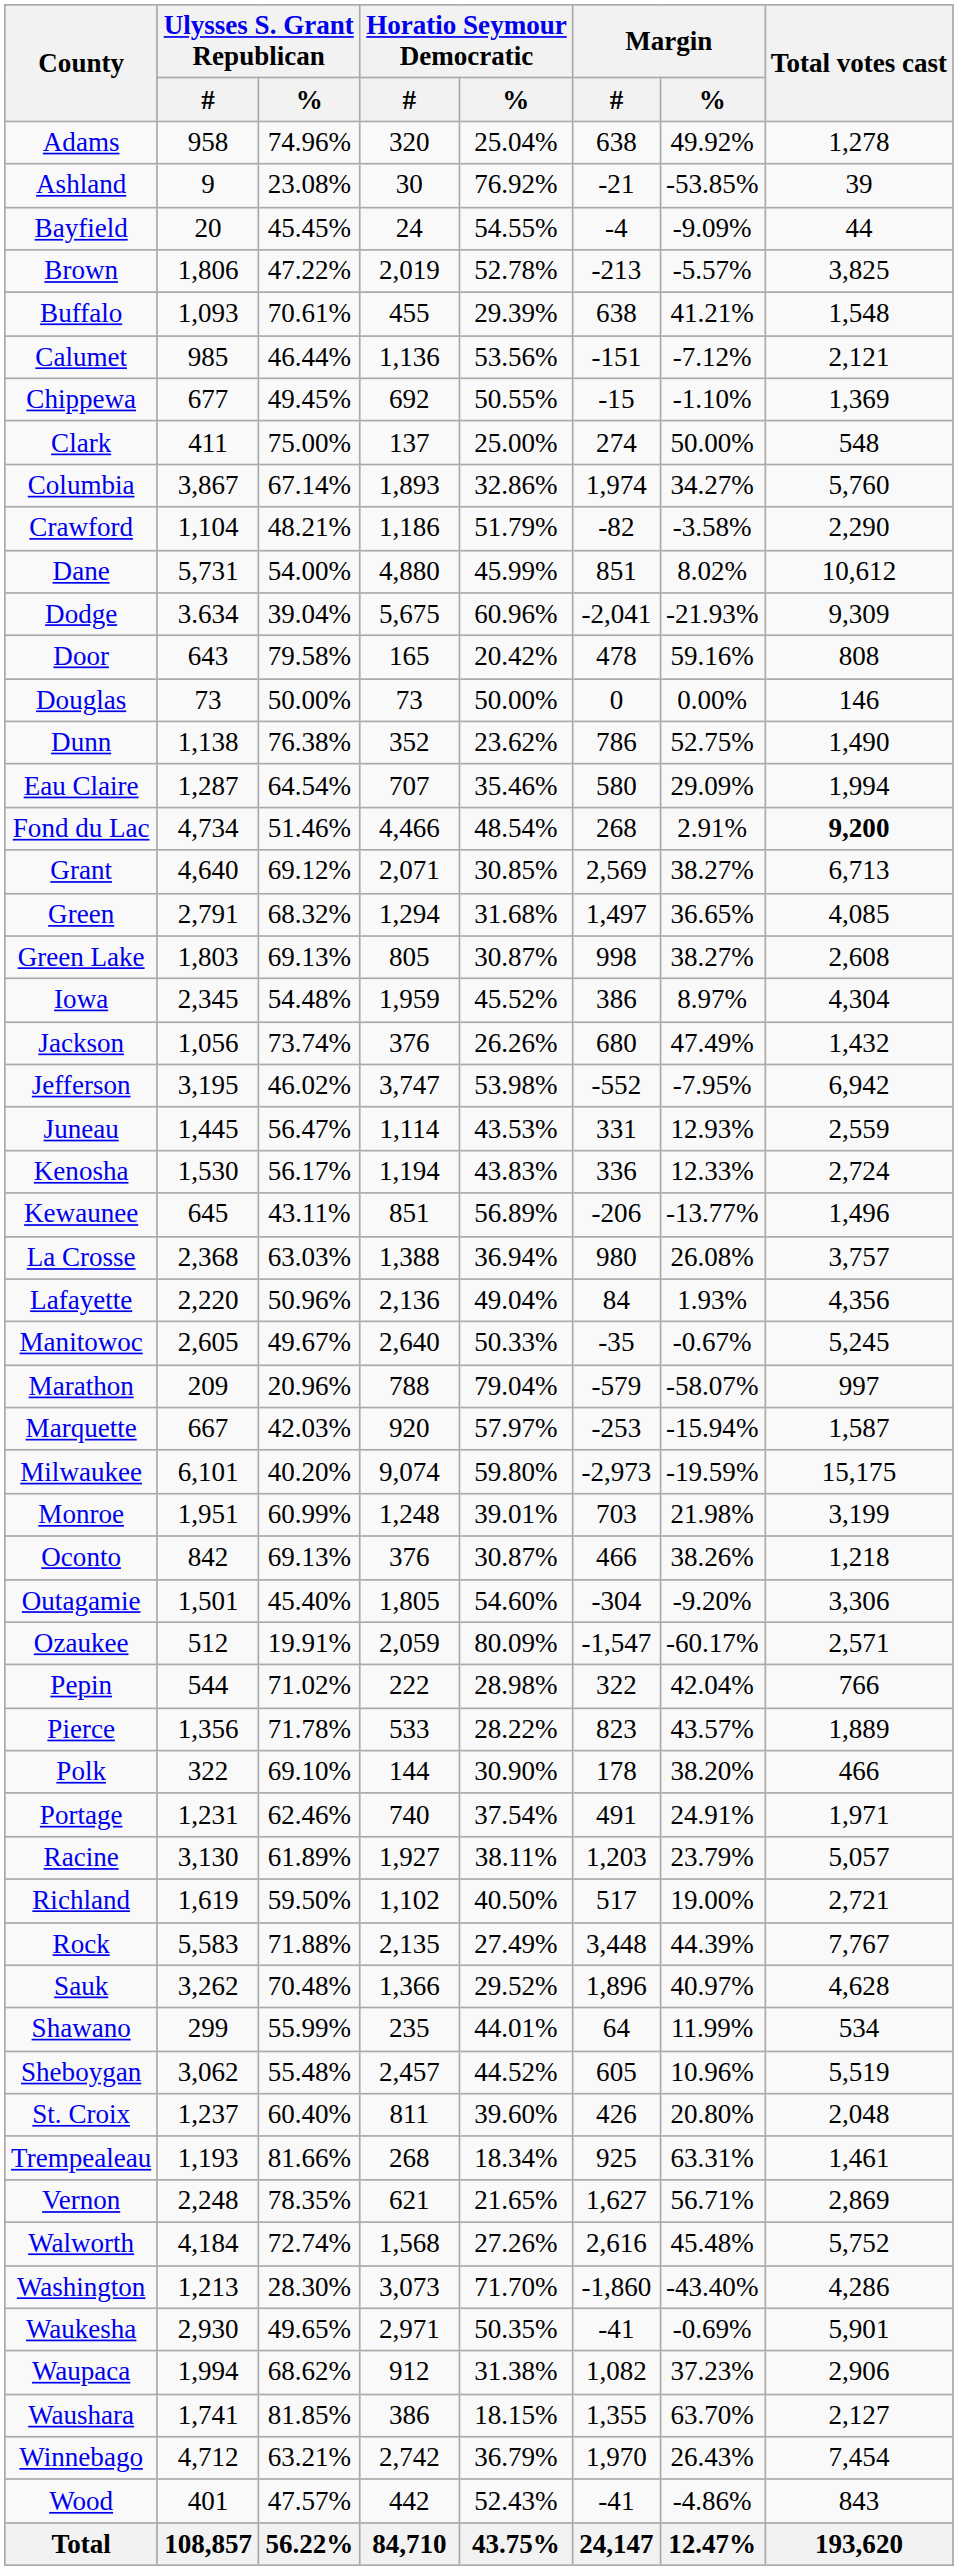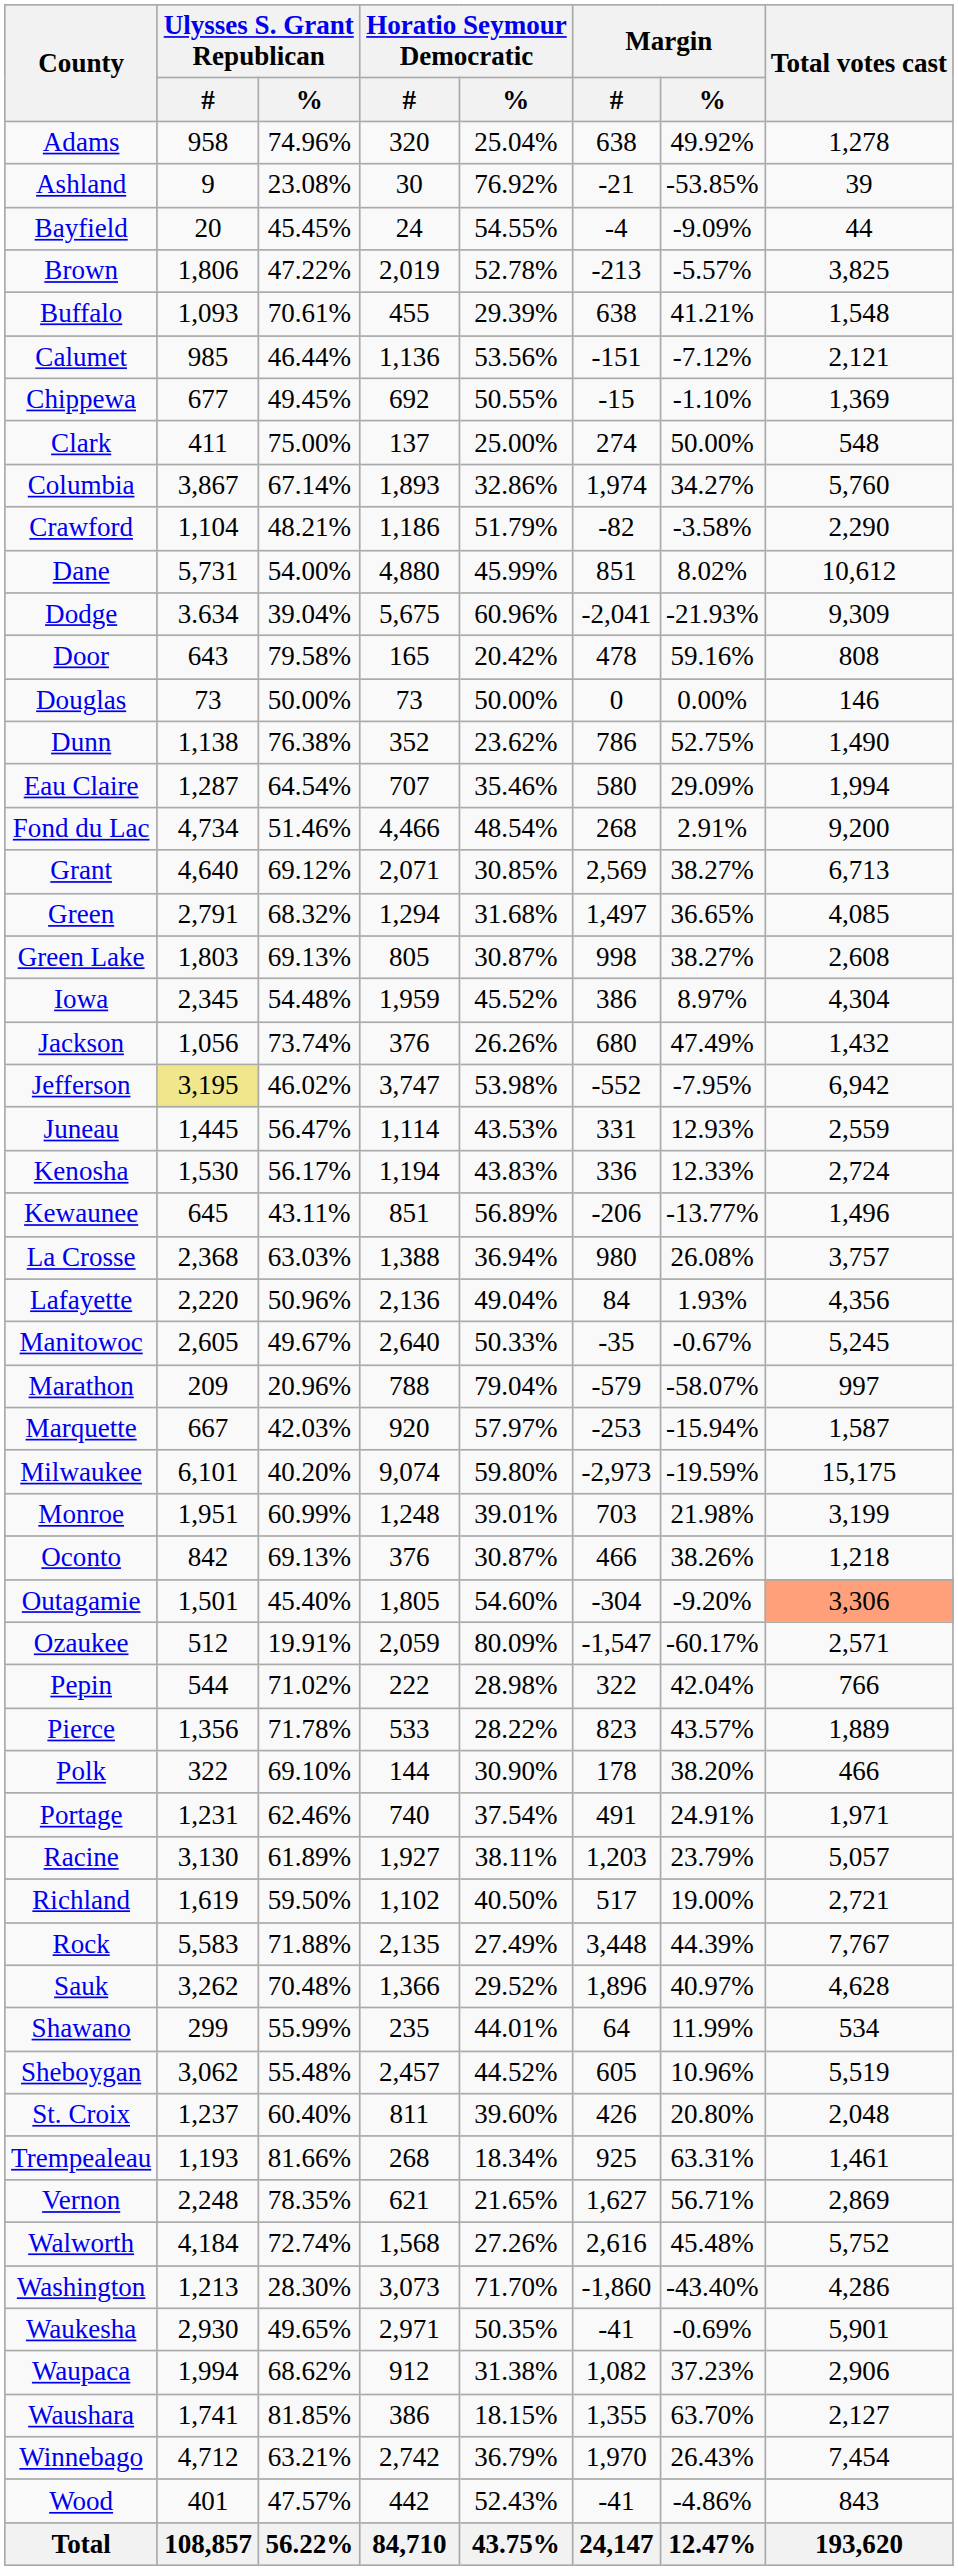(859, 828) bold -> (859, 828) normal
(208, 1085) no background -> (208, 1085) khaki background
(859, 1600) no background -> (859, 1600) lightsalmon background
